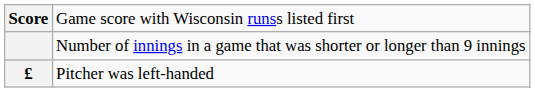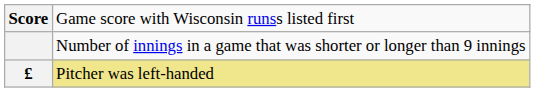(135, 73) no background -> (135, 73) khaki background
